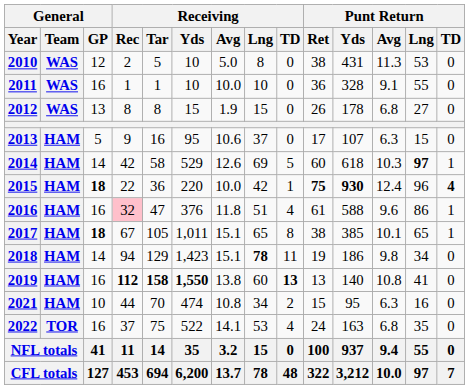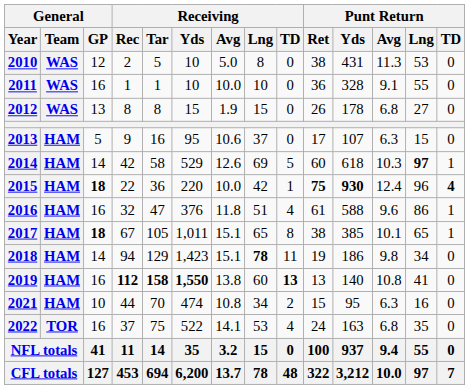(128, 209) pink background -> (128, 209) no background
